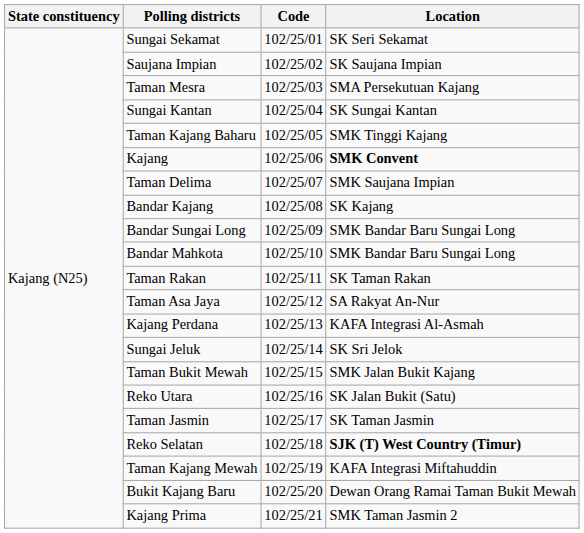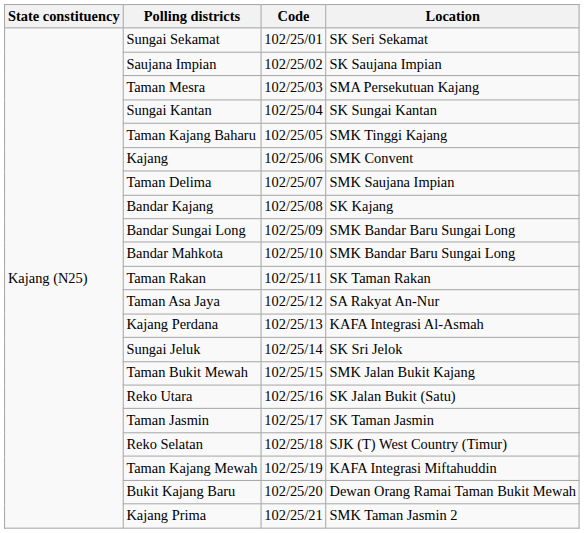(374, 158) bold -> (371, 158) normal
(425, 444) bold -> (418, 444) normal
